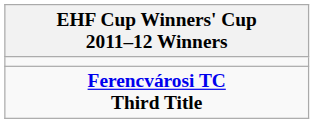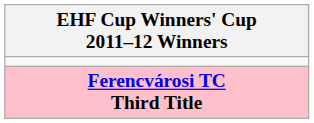(157, 92) no background -> (157, 92) pink background
